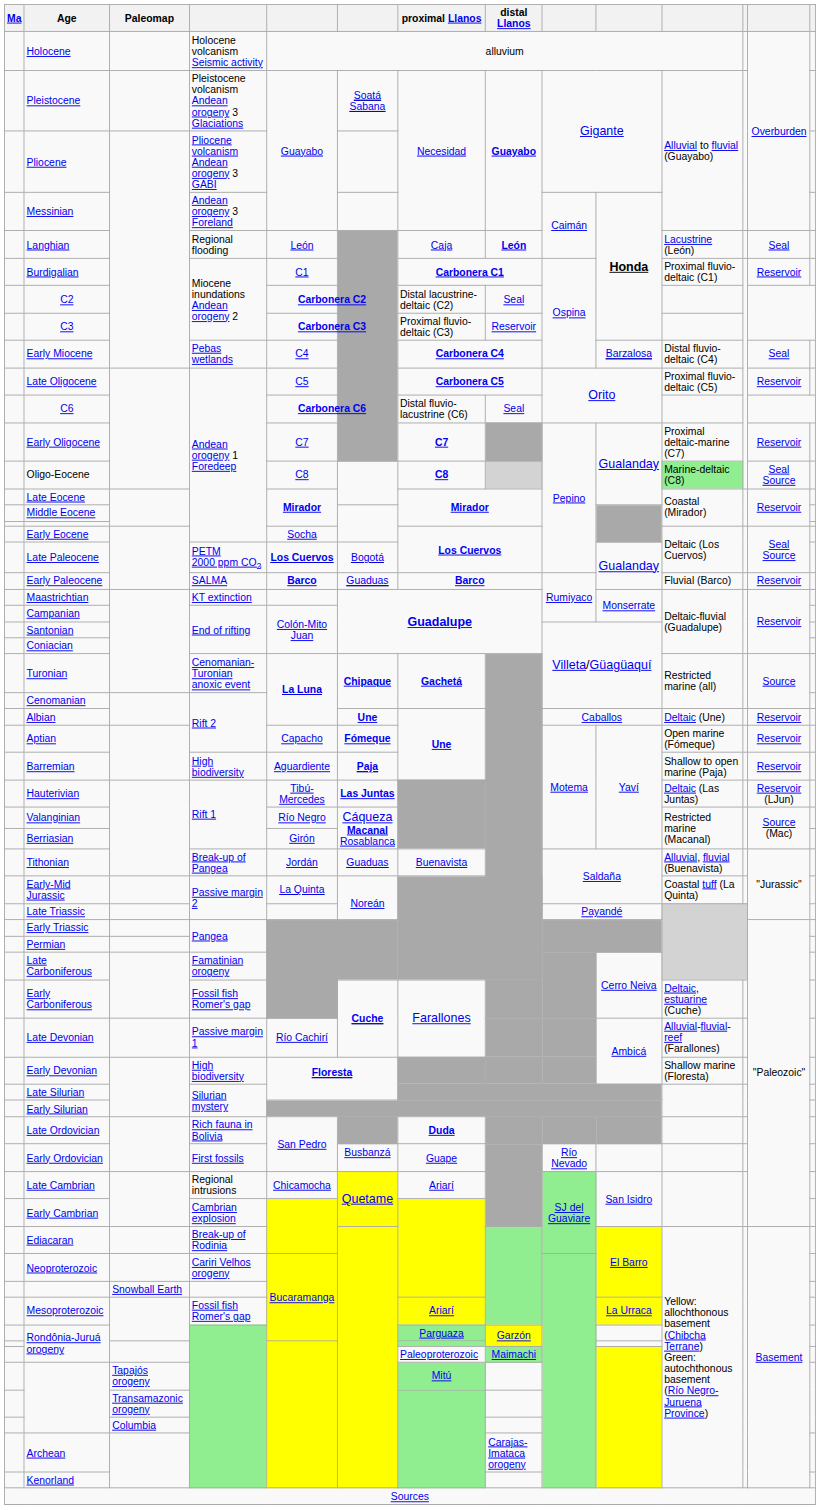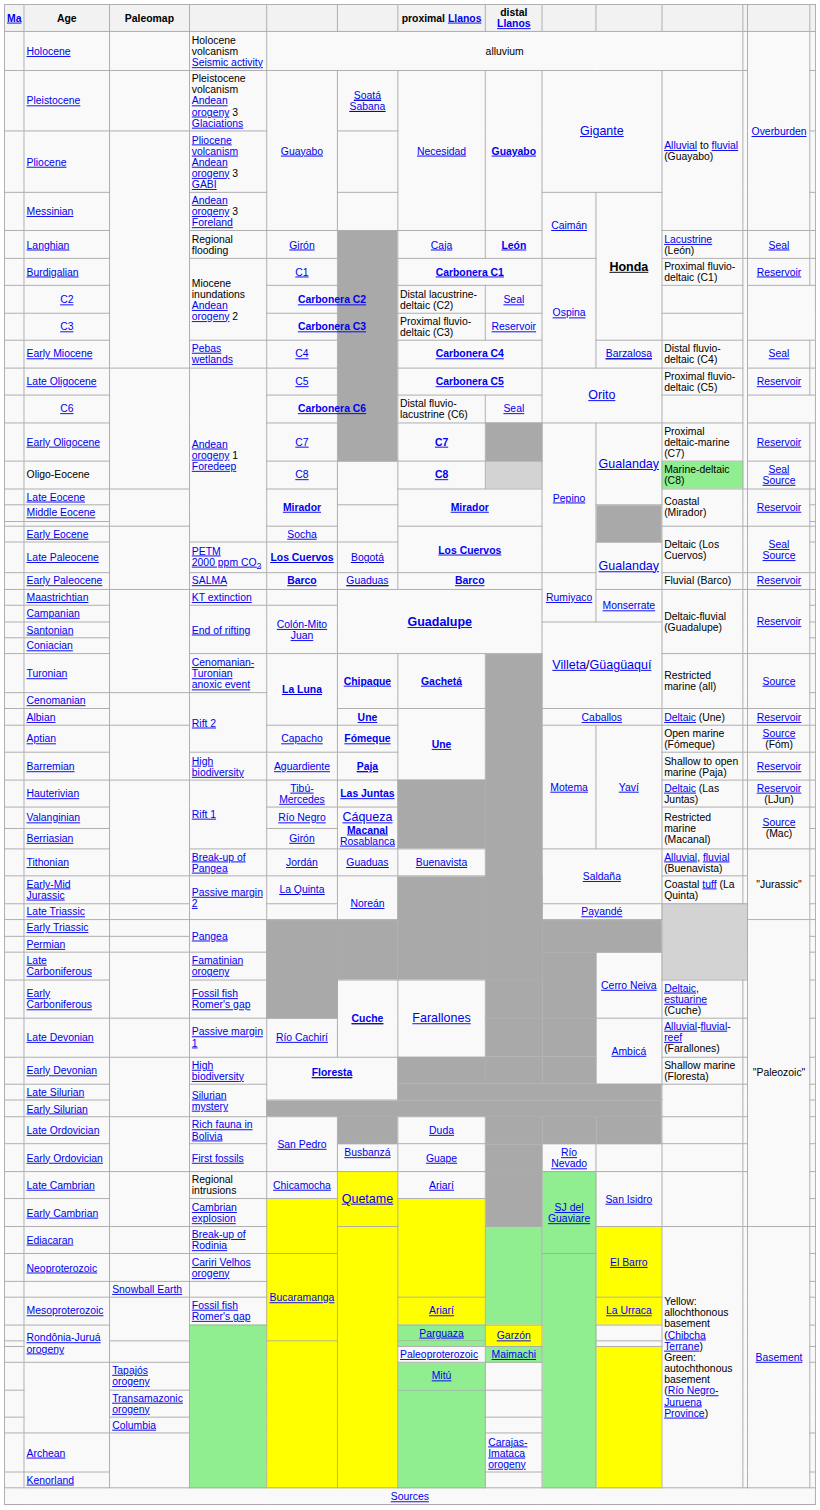(302, 245) León -> (302, 245) Girón
(779, 739) Reservoir -> (779, 739) Source (Fóm)
(442, 1131) bold -> (442, 1131) normal
